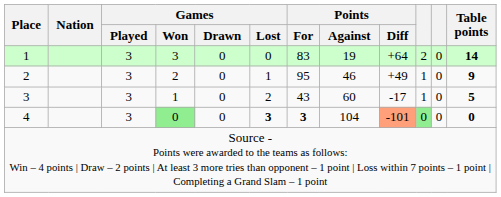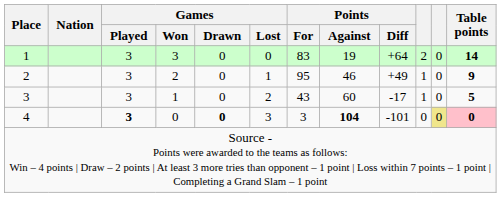(129, 117) normal -> (129, 117) bold
(175, 117) lightgreen background -> (175, 117) no background
(222, 117) normal -> (222, 117) bold
(268, 117) bold -> (268, 117) normal
(303, 117) bold -> (303, 117) normal
(349, 117) normal -> (349, 117) bold
(398, 117) lightsalmon background -> (398, 117) no background
(424, 117) lightgreen background -> (424, 117) no background
(439, 117) no background -> (439, 117) khaki background
(471, 117) no background -> (471, 117) pink background
